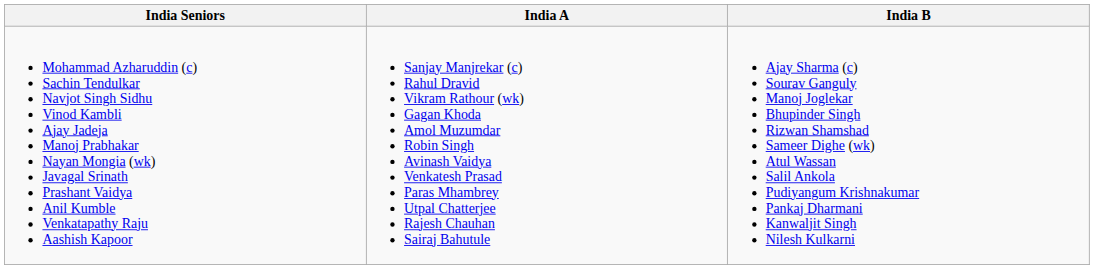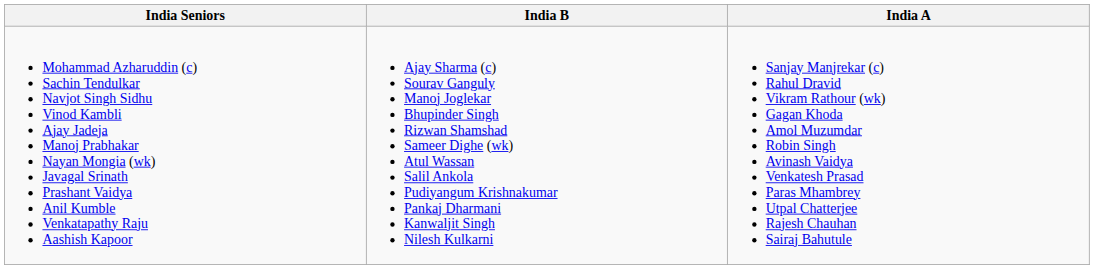columns swapped: (547, 15) <-> (908, 15)
